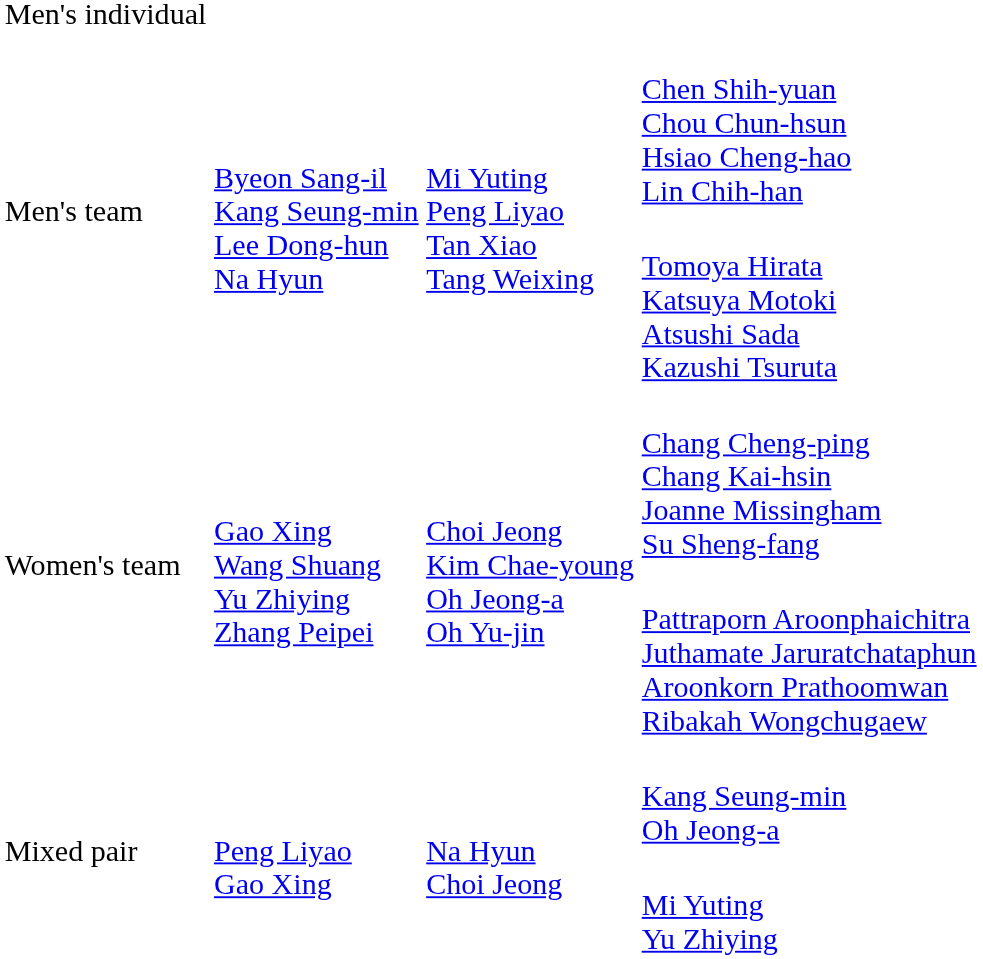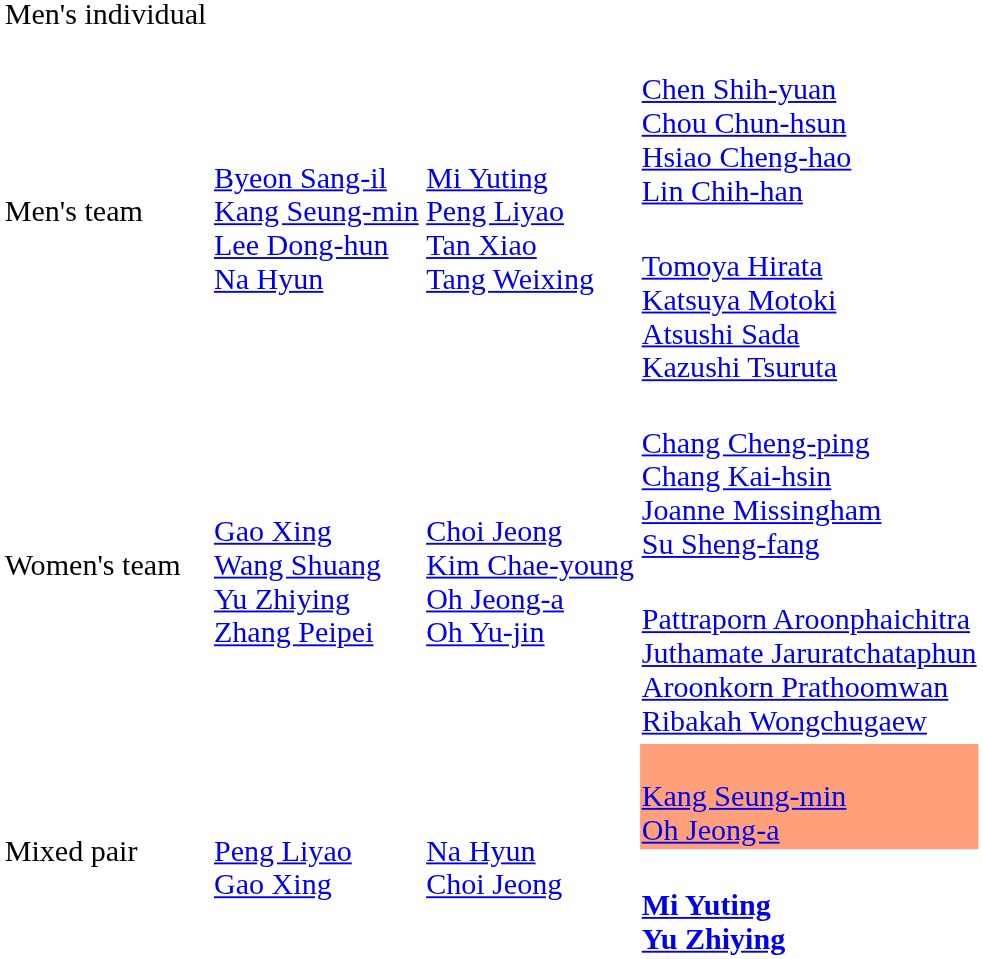(744, 813) no background -> (744, 813) lightsalmon background
(710, 922) normal -> (713, 922) bold
